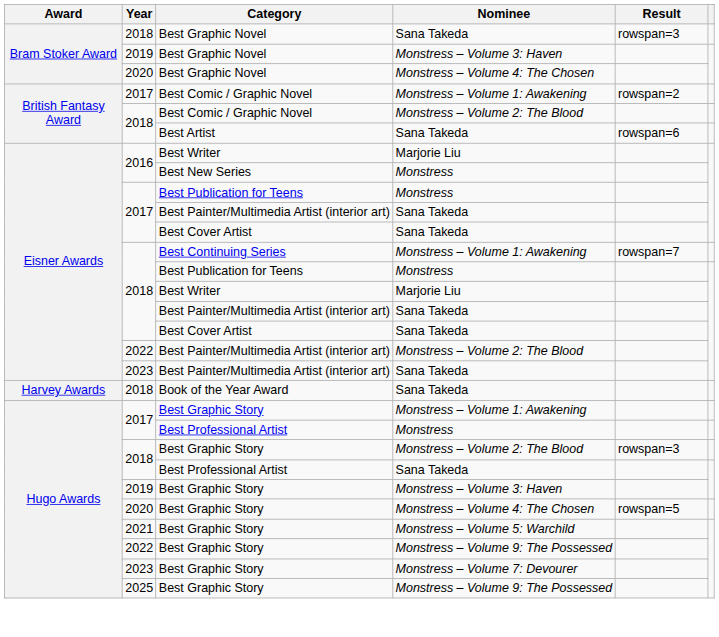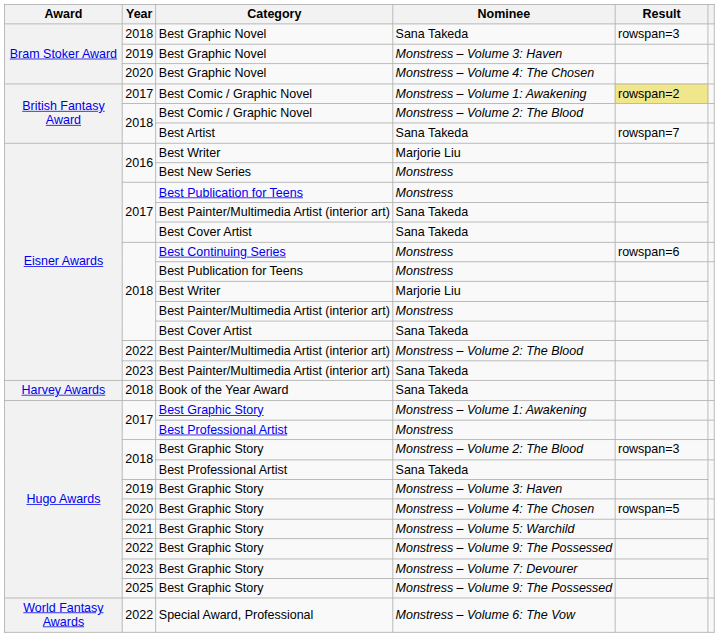(649, 93) no background -> (649, 93) khaki background
(649, 133) rowspan=6 -> (649, 133) rowspan=7
(491, 251) Monstress – Volume 1: Awakening -> (424, 251) Monstress
(649, 251) rowspan=7 -> (649, 251) rowspan=6
(432, 311) Sana Takeda -> (424, 311) Monstress
+ row: (139, 615)
